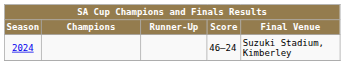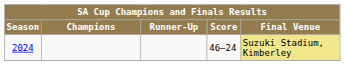(283, 47) no background -> (283, 47) khaki background
